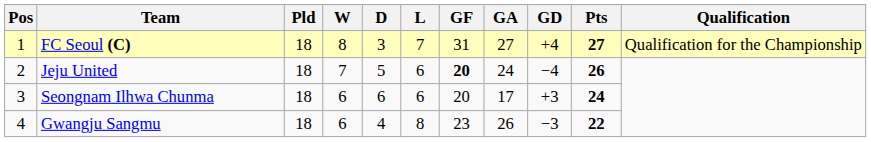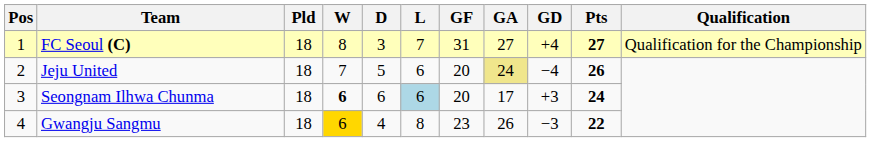(462, 70) bold -> (462, 70) normal
(506, 70) no background -> (506, 70) khaki background
(342, 96) normal -> (342, 96) bold
(420, 96) no background -> (420, 96) lightblue background
(342, 123) no background -> (342, 123) gold background
